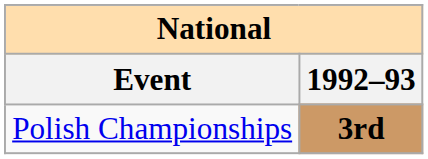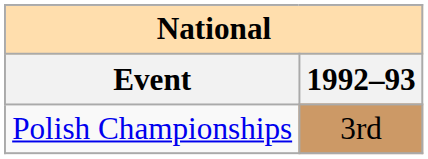(361, 128) bold -> (361, 128) normal
